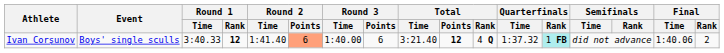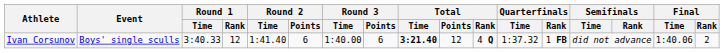(235, 40) bold -> (235, 40) normal
(305, 40) lightsalmon background -> (305, 40) no background
(418, 40) normal -> (418, 40) bold
(456, 40) bold -> (456, 40) normal
(556, 40) paleturquoise background -> (556, 40) no background
